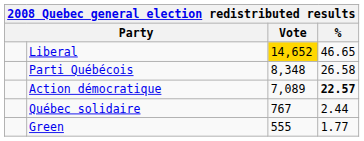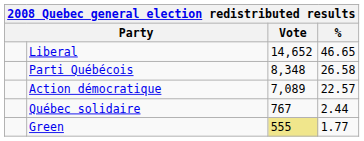(292, 52) gold background -> (292, 52) no background
(338, 89) bold -> (338, 89) normal
(281, 127) no background -> (281, 127) khaki background
